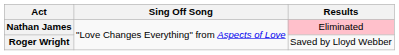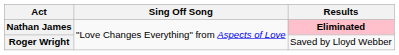(341, 27) normal -> (341, 27) bold
